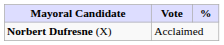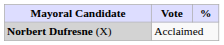(59, 31) no background -> (59, 31) lightgrey background
